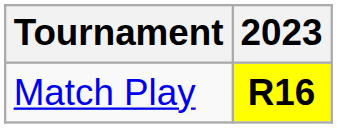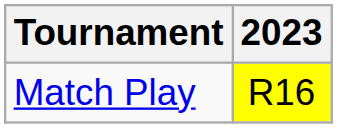(281, 92) bold -> (281, 92) normal
